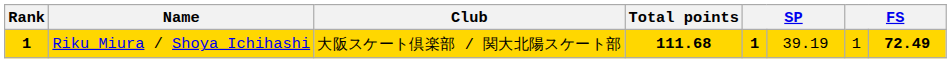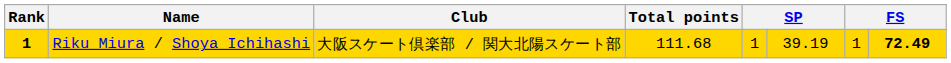(684, 44) bold -> (684, 44) normal
(755, 44) bold -> (755, 44) normal
